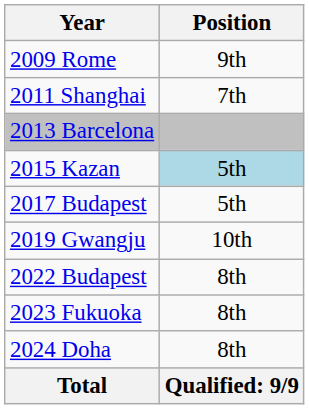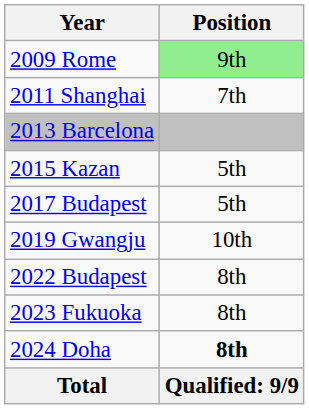(232, 58) no background -> (232, 58) lightgreen background
(232, 167) lightblue background -> (232, 167) no background
(232, 349) normal -> (232, 349) bold
